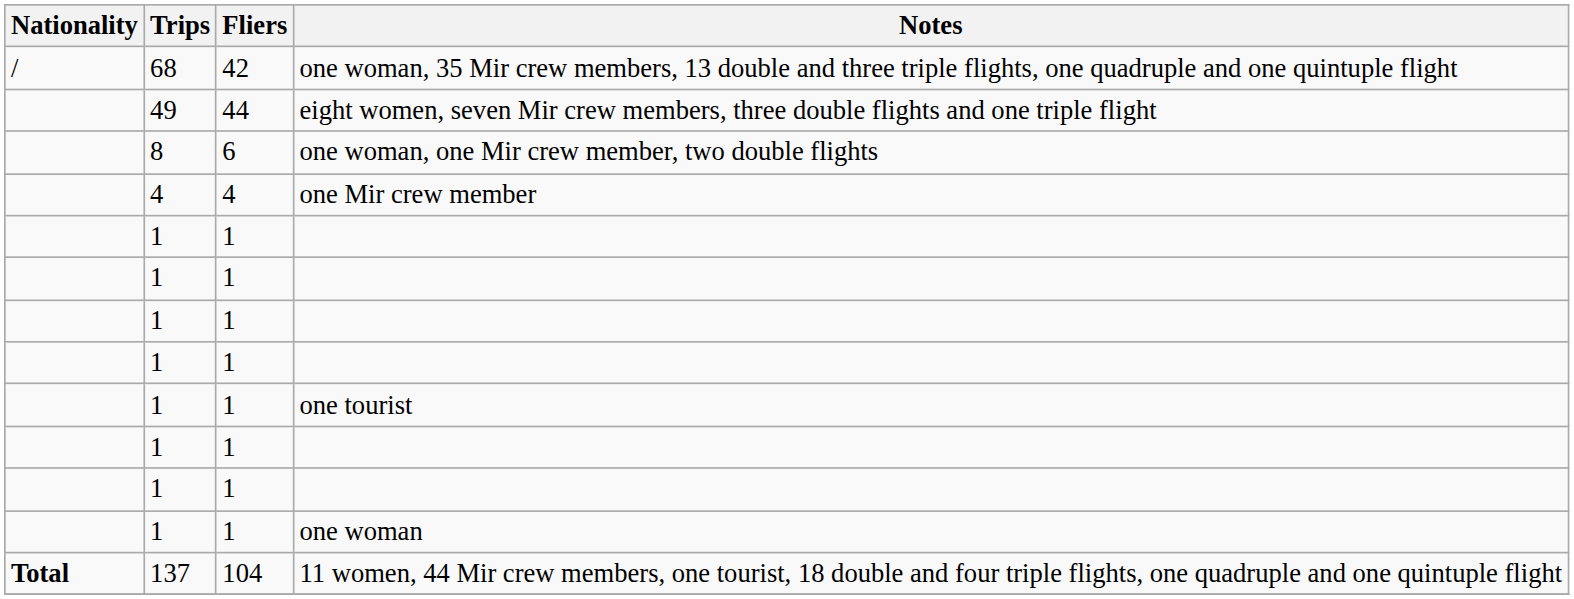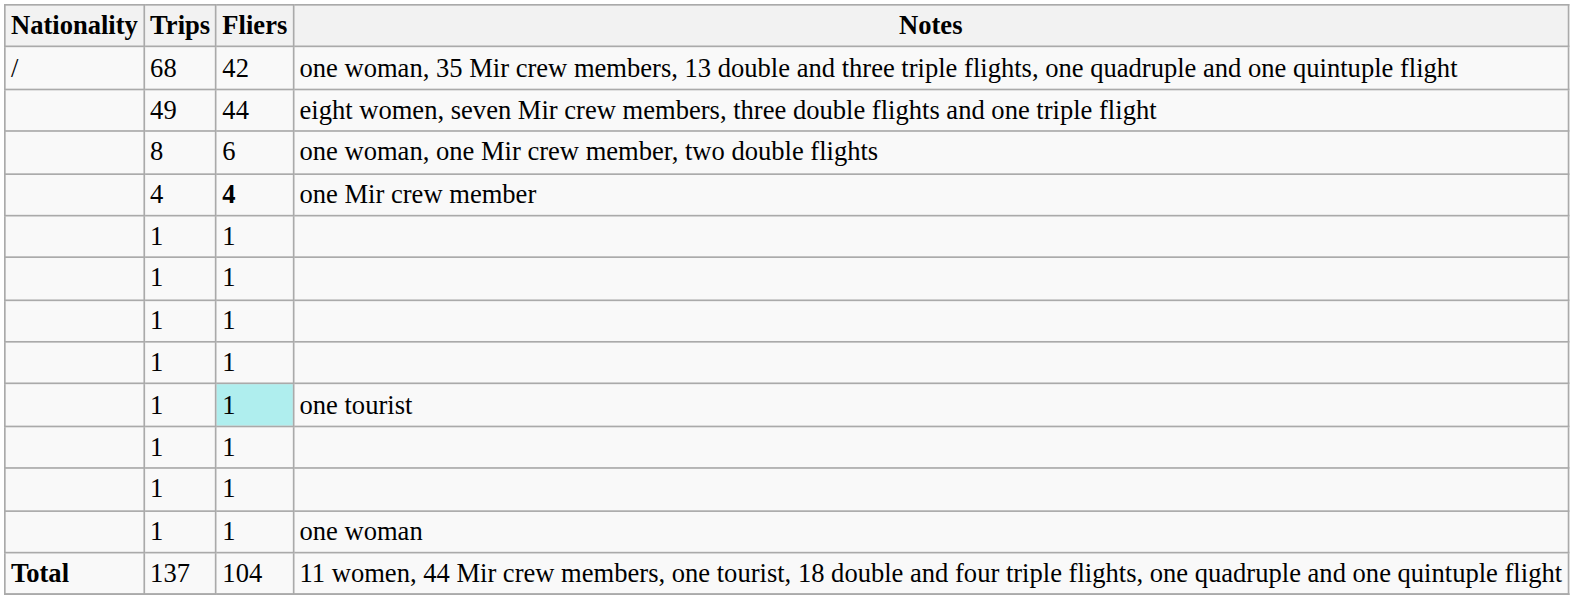(229, 194) normal -> (229, 194) bold
(229, 404) no background -> (229, 404) paleturquoise background
